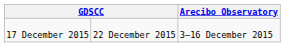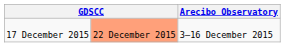(134, 35) no background -> (134, 35) lightsalmon background
